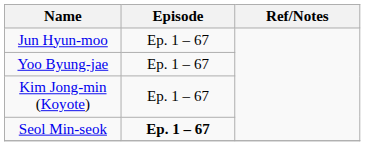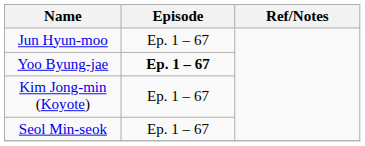(178, 64) normal -> (178, 64) bold
(178, 128) bold -> (178, 128) normal
